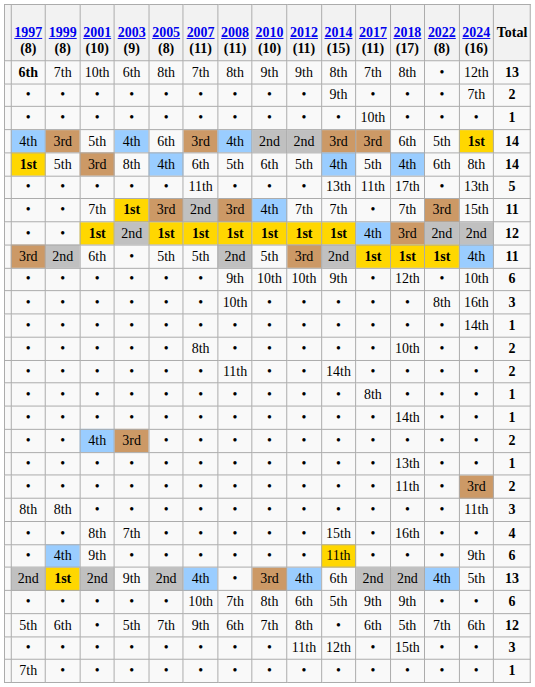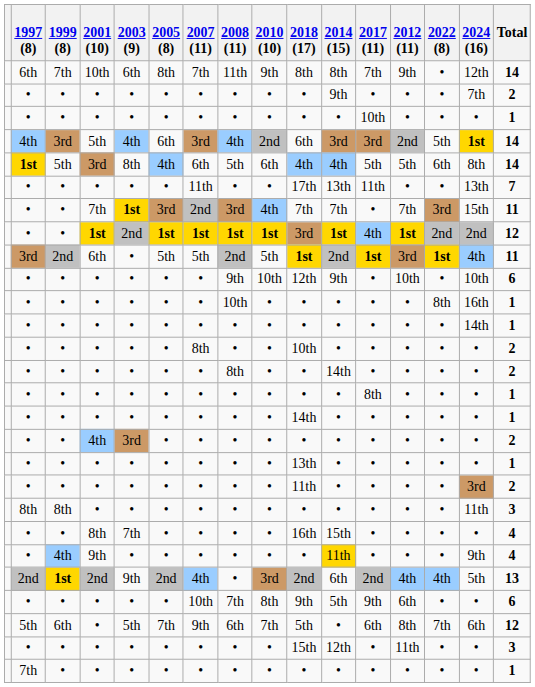columns swapped: (304, 41) <-> (407, 41)
(28, 72) bold -> (28, 72) normal
(235, 72) 8th -> (235, 72) 11th
(512, 72) 13 -> (512, 72) 14
(512, 187) 5 -> (512, 187) 7
(512, 302) 3 -> (512, 302) 1
(235, 371) 11th -> (235, 371) 8th
(512, 556) 6 -> (512, 556) 4
